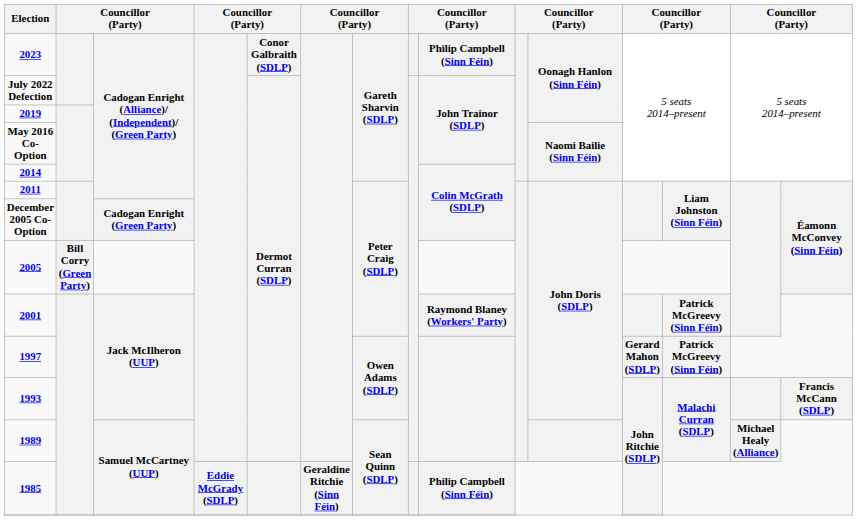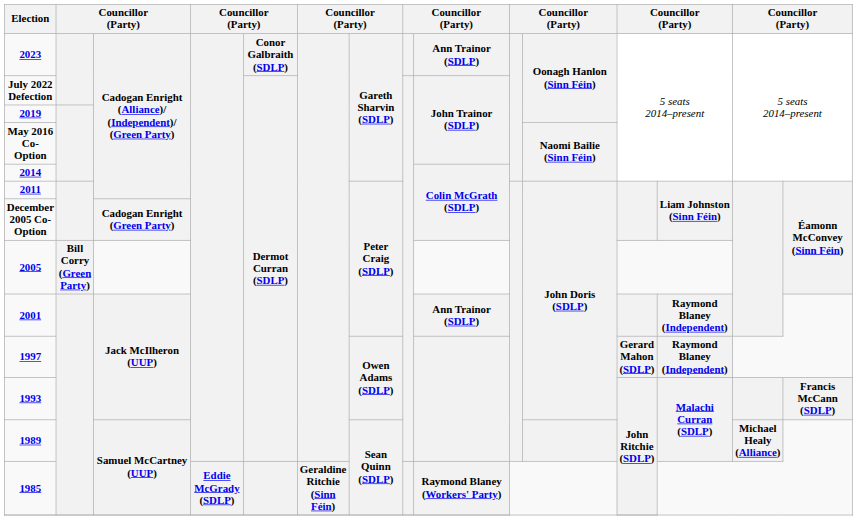(467, 54) Philip Campbell (Sinn Féin) -> (462, 54) Ann Trainor (SDLP)
(467, 315) Raymond Blaney (Workers' Party) -> (462, 315) Ann Trainor (SDLP)
(696, 315) Patrick McGreevy (Sinn Féin) -> (695, 315) Raymond Blaney (Independent)
(696, 357) Patrick McGreevy (Sinn Féin) -> (695, 357) Raymond Blaney (Independent)
(467, 488) Philip Campbell (Sinn Féin) -> (462, 488) Raymond Blaney (Workers' Party)
